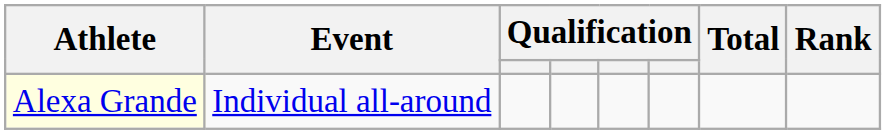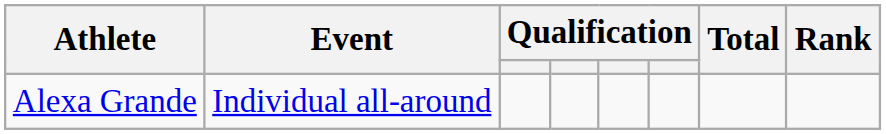(105, 101) lightyellow background -> (105, 101) no background
